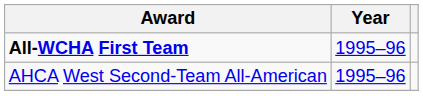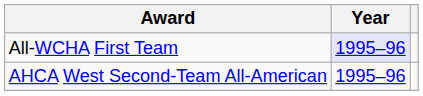(99, 47) bold -> (93, 47) normal
(370, 47) no background -> (370, 47) lavender background
